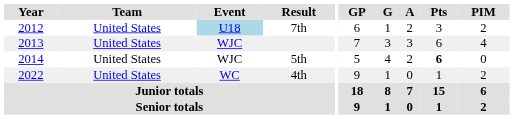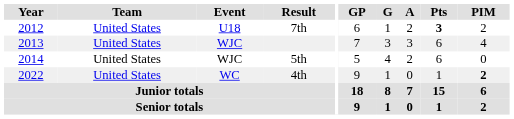(230, 27) lightblue background -> (230, 27) no background
(439, 27) normal -> (439, 27) bold
(439, 59) bold -> (439, 59) normal
(483, 75) normal -> (483, 75) bold
